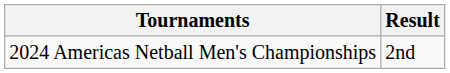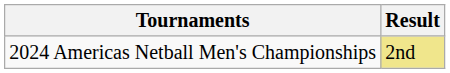(400, 52) no background -> (400, 52) khaki background
